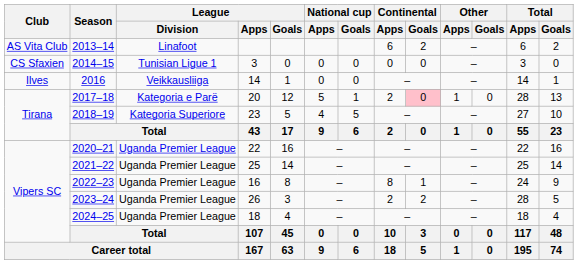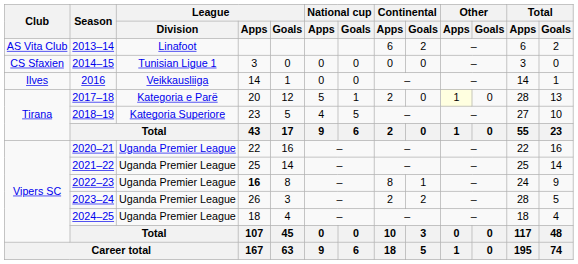(423, 98) pink background -> (423, 98) no background
(456, 98) no background -> (456, 98) lightyellow background
(254, 183) normal -> (254, 183) bold
